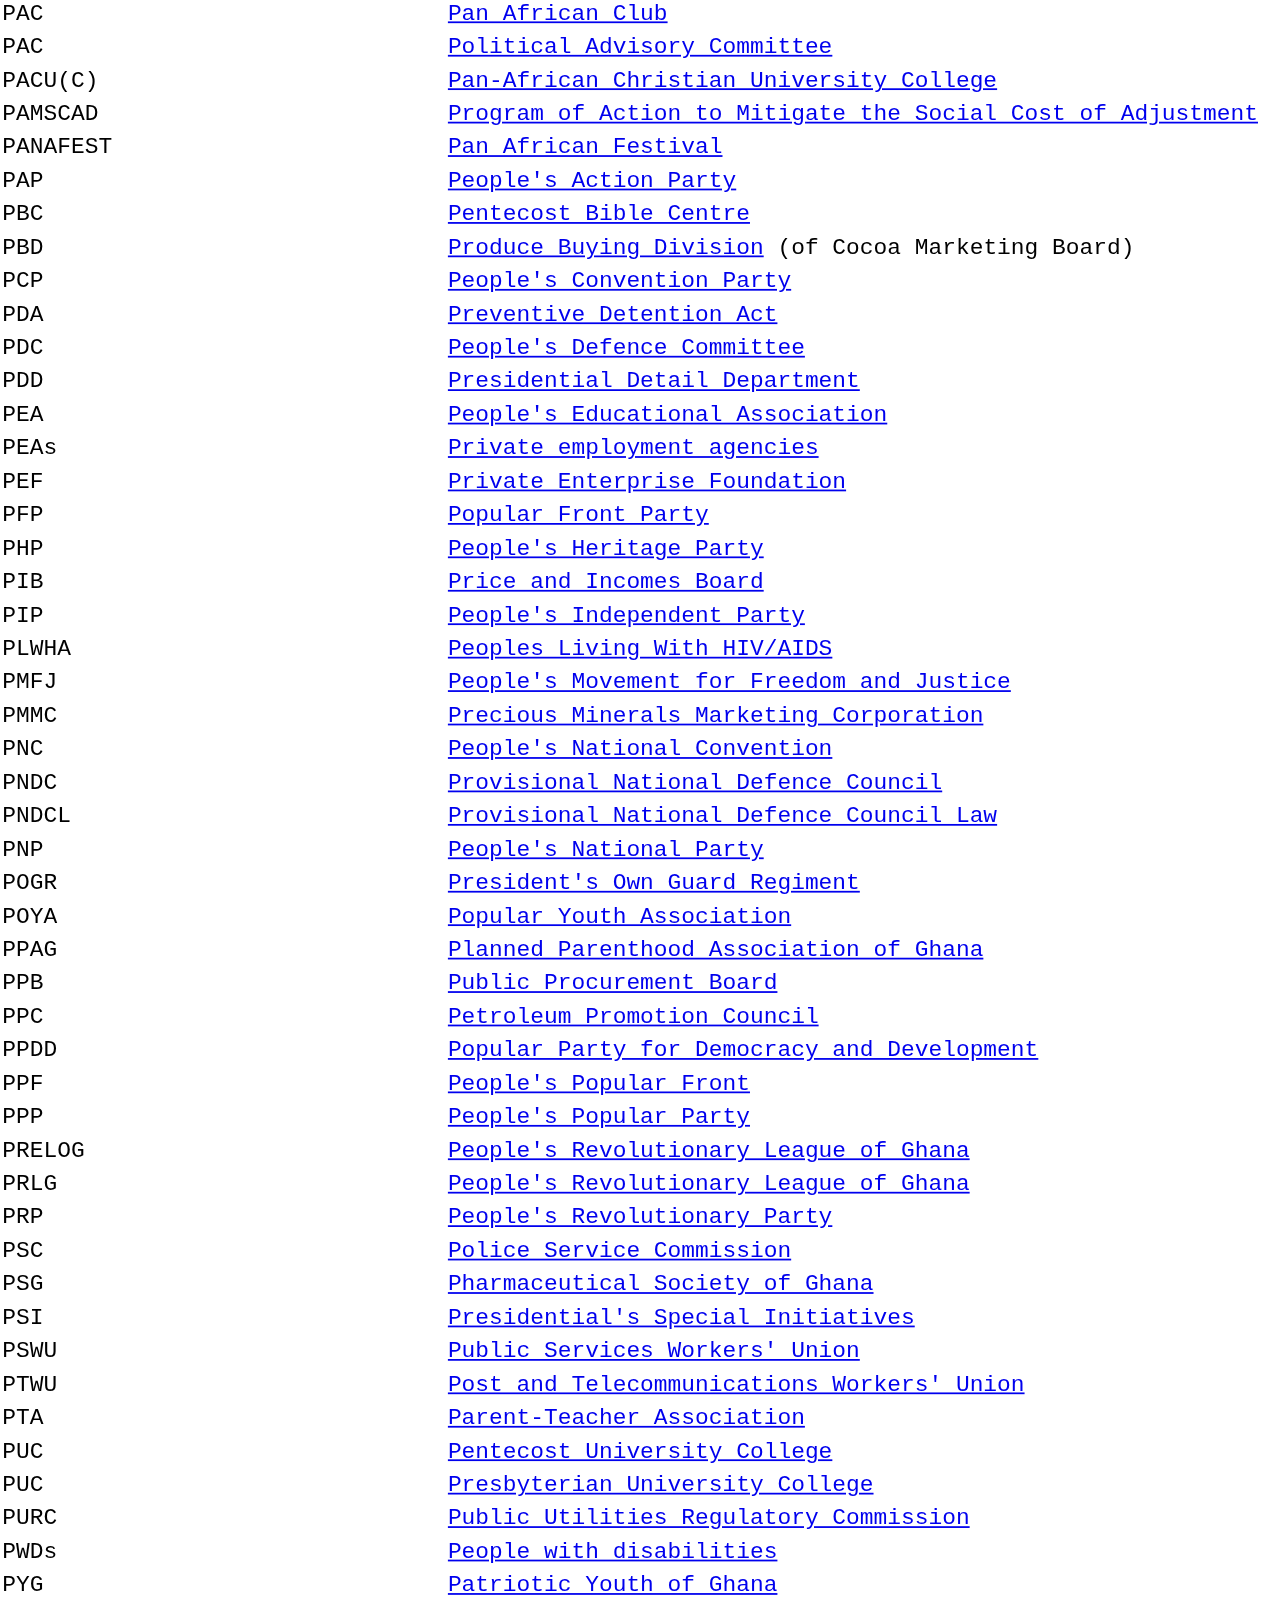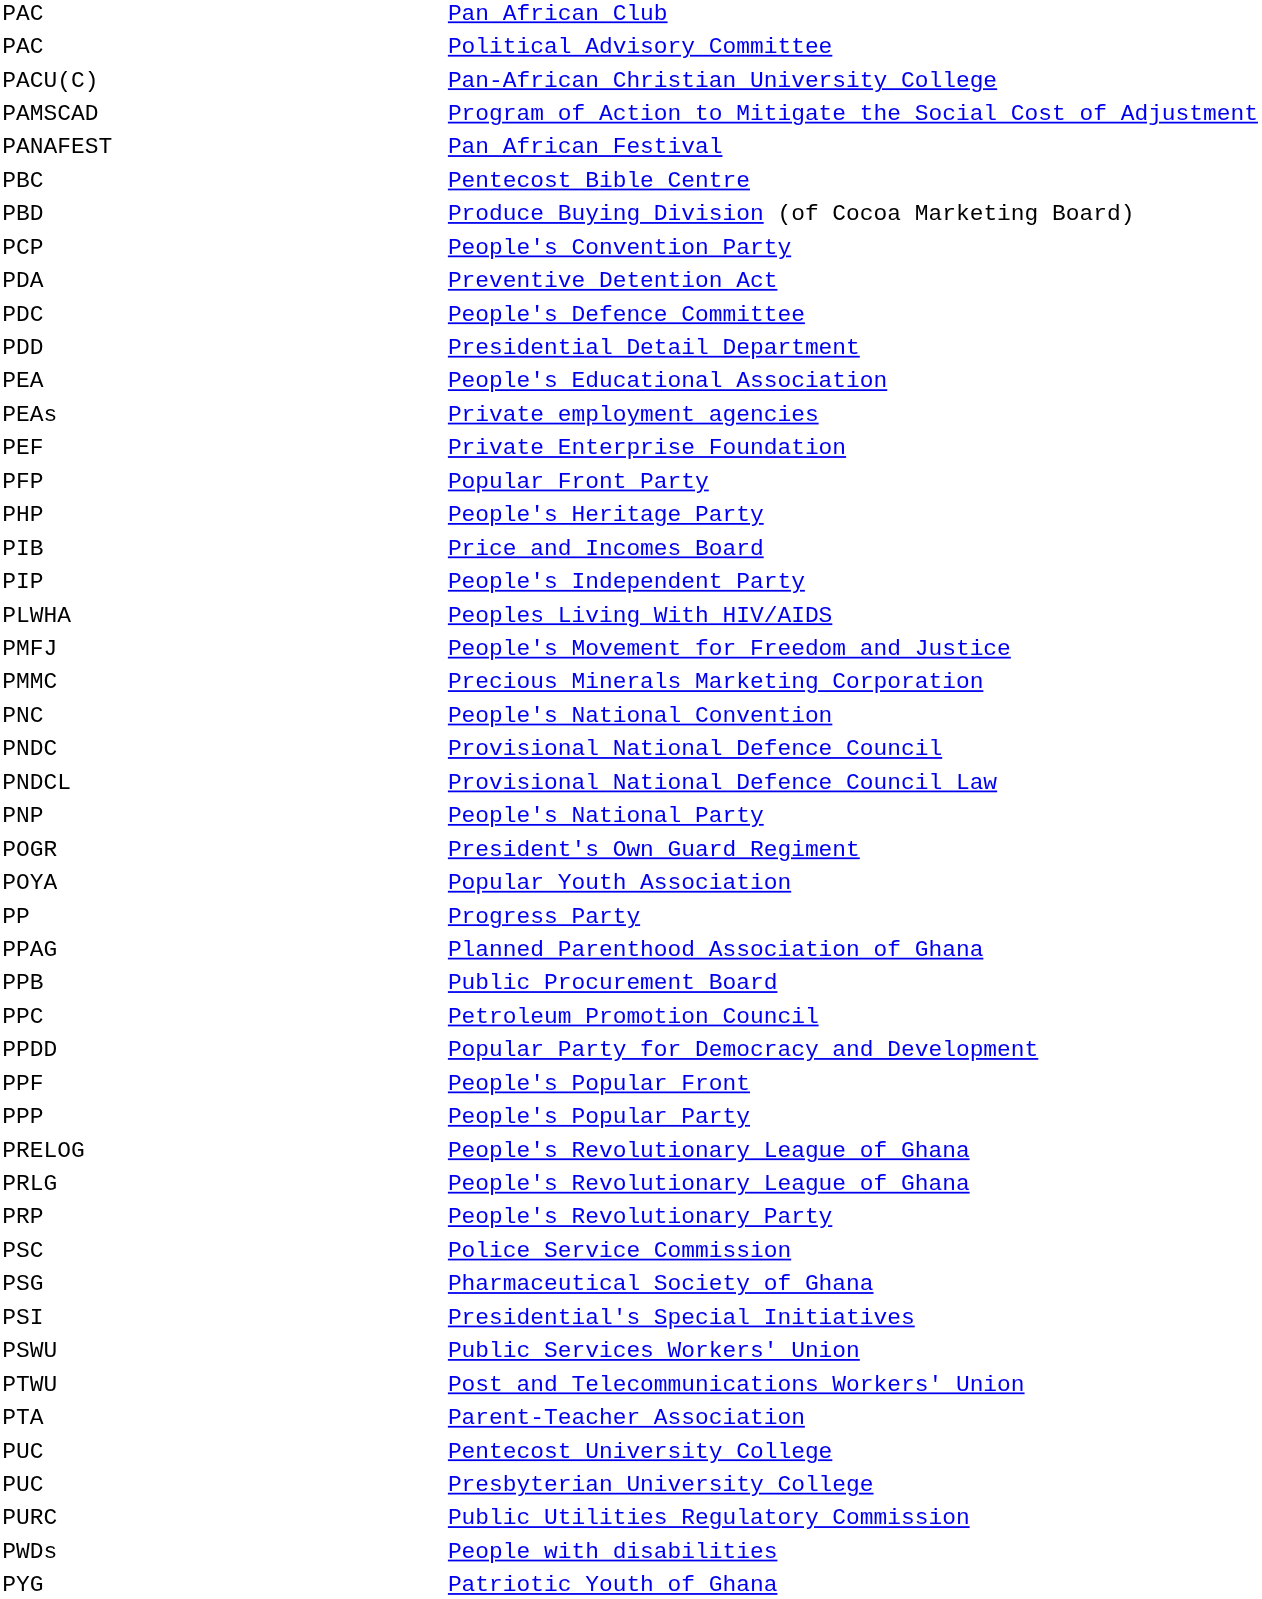- row: (23, 181)
+ row: (16, 916)
